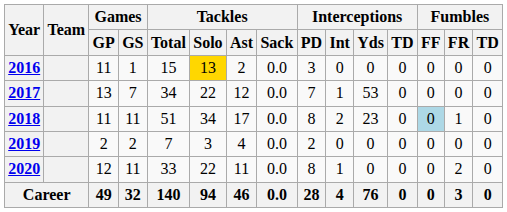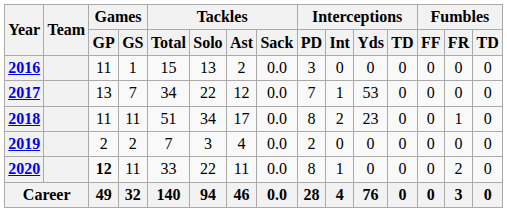(208, 67) gold background -> (208, 67) no background
(431, 118) lightblue background -> (431, 118) no background
(104, 169) normal -> (104, 169) bold
